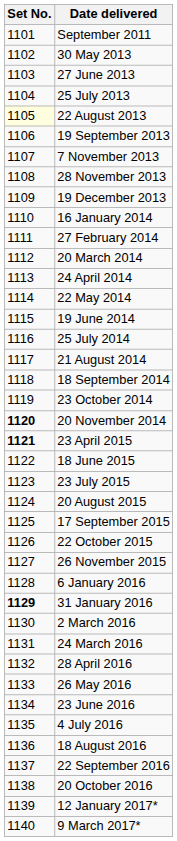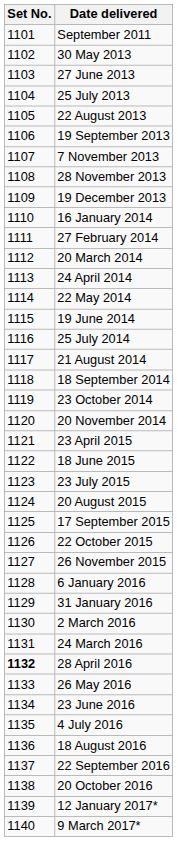(21, 116) lightyellow background -> (21, 116) no background
(21, 420) bold -> (21, 420) normal
(21, 440) bold -> (21, 440) normal
(21, 603) bold -> (21, 603) normal
(21, 664) normal -> (21, 664) bold
